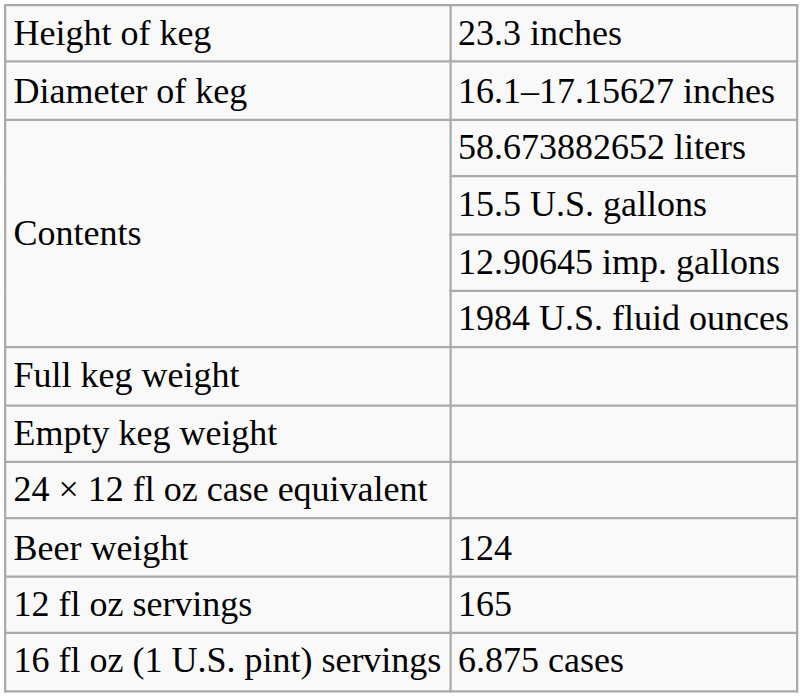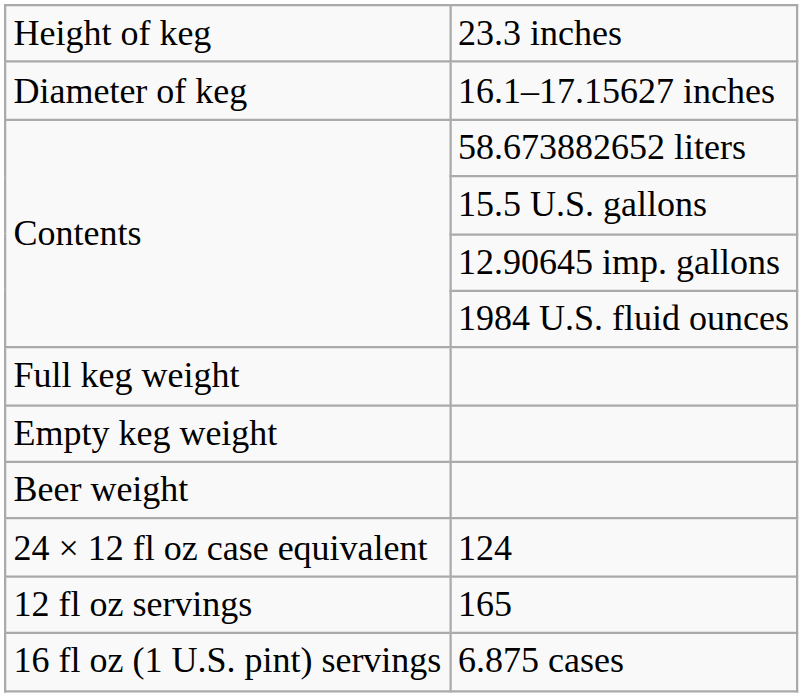(221, 489) 24 × 12 fl oz case equivalent -> (101, 489) Beer weight
(101, 546) Beer weight -> (221, 546) 24 × 12 fl oz case equivalent
